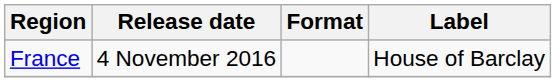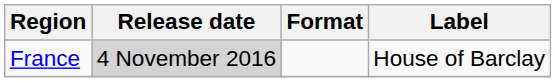(186, 58) no background -> (186, 58) lightgrey background
